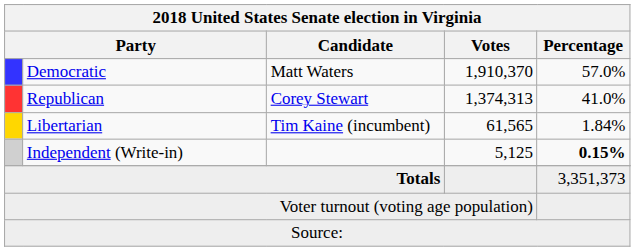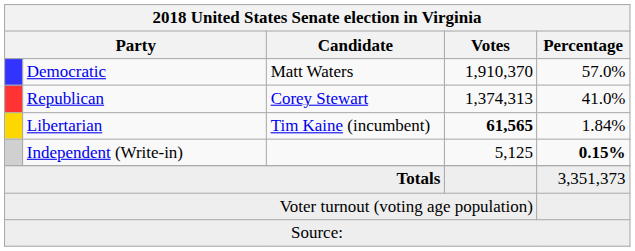(510, 125) normal -> (510, 125) bold
